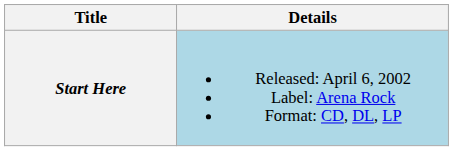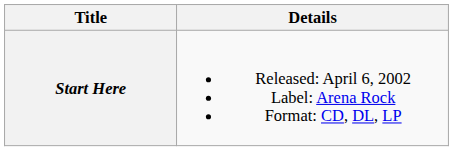(313, 97) lightblue background -> (313, 97) no background
